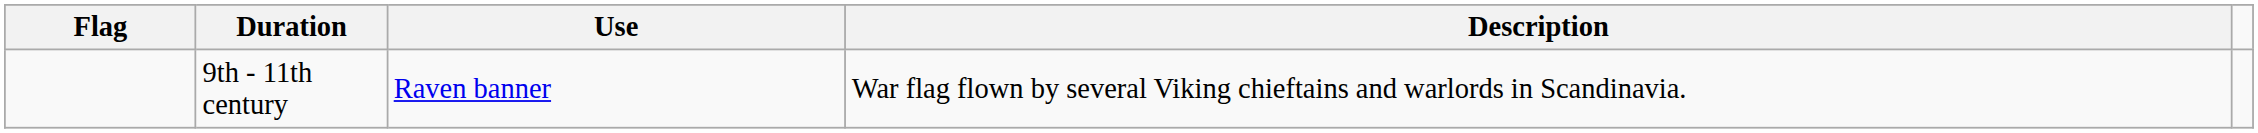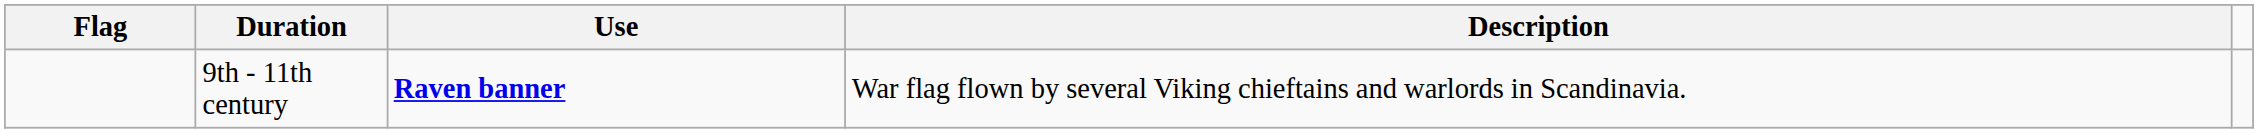(472, 88) normal -> (480, 88) bold
